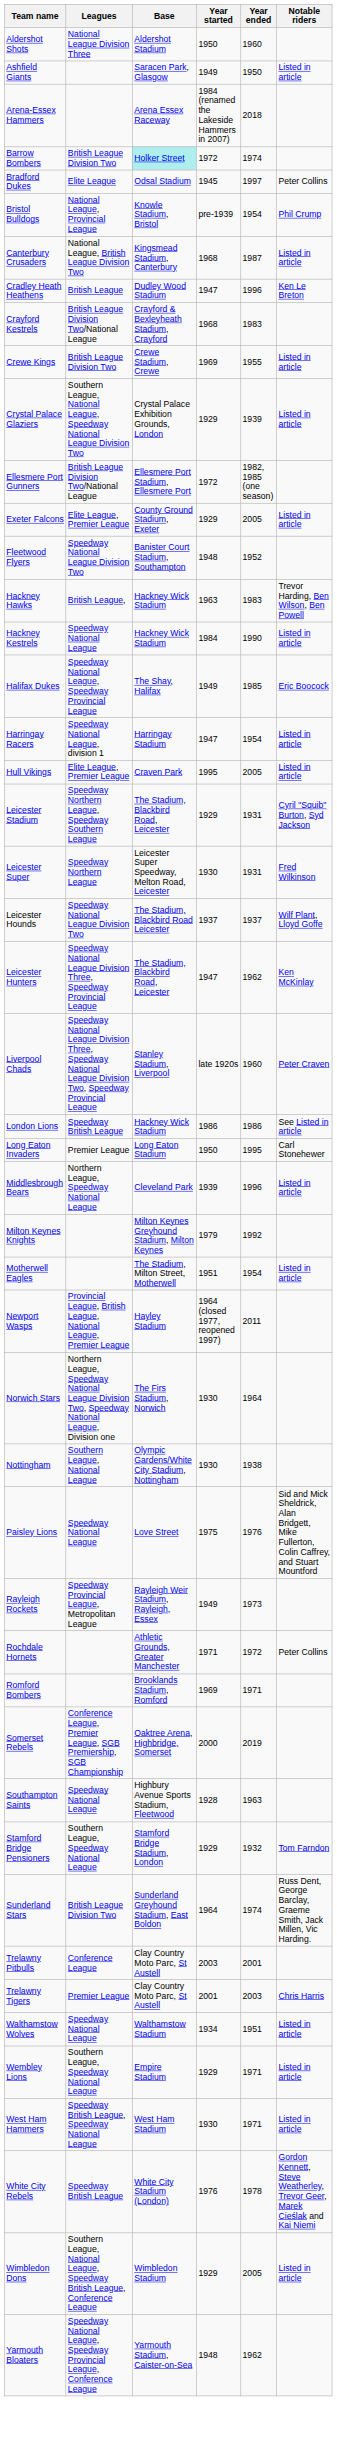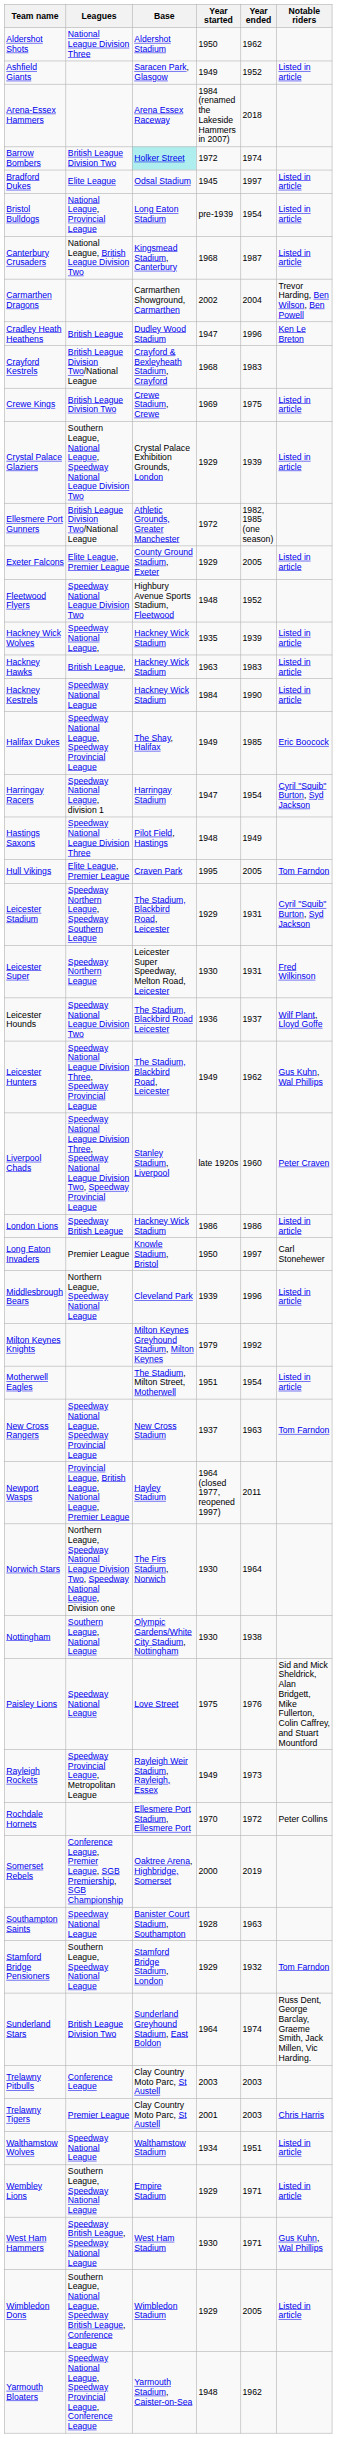(252, 44) 1960 -> (252, 44) 1962
(252, 72) 1950 -> (252, 72) 1952
(303, 181) Peter Collins -> (295, 181) Listed in article
(151, 215) Knowle Stadium, Bristol -> (156, 215) Long Eaton Stadium
(300, 215) Phil Crump -> (295, 215) Listed in article
+ row: (29, 300)
(252, 362) 1955 -> (252, 405) 1975
(163, 481) Ellesmere Port Stadium, Ellesmere Port -> (157, 524) Athletic Grounds, Greater Manchester
(162, 557) Banister Court Stadium, Southampton -> (162, 600) Highbury Avenue Sports Stadium, Fleetwood
+ row: (34, 638)
(304, 600) Trevor Harding, Ben Wilson, Ben Powell -> (295, 667) Listed in article
(295, 739) Listed in article -> (302, 795) Cyril "Squib" Burton, Syd Jackson
+ row: (23, 838)
(295, 772) Listed in article -> (304, 871) Tom Farndon
(208, 920) 1937 -> (208, 1019) 1936
(208, 977) 1947 -> (208, 1077) 1949
(296, 977) Ken McKinlay -> (301, 1077) Gus Kuhn, Wal Phillips
(303, 1126) See Listed in article -> (295, 1226) Listed in article
(156, 1150) Long Eaton Stadium -> (151, 1254) Knowle Stadium, Bristol
(252, 1150) 1995 -> (252, 1254) 1997
+ row: (27, 1430)
(157, 1652) Athletic Grounds, Greater Manchester -> (163, 1819) Ellesmere Port Stadium, Ellesmere Port
(208, 1652) 1971 -> (208, 1819) 1970
- row: (24, 1690)
(162, 1800) Highbury Avenue Sports Stadium, Fleetwood -> (162, 1924) Banister Court Stadium, Southampton
(252, 1963) 2001 -> (252, 2081) 2003
(295, 2124) Listed in article -> (301, 2243) Gus Kuhn, Wal Phillips
- row: (26, 2192)
